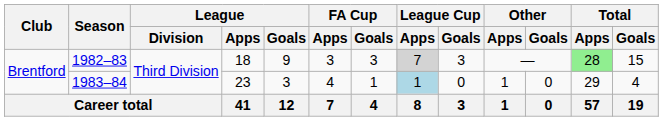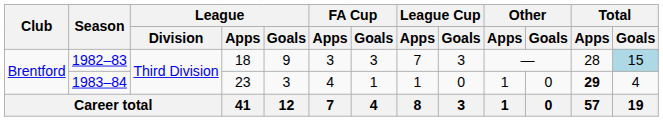(417, 60) lightgrey background -> (417, 60) no background
(592, 60) lightgreen background -> (592, 60) no background
(636, 60) no background -> (636, 60) lightblue background
(417, 82) lightblue background -> (417, 82) no background
(592, 82) normal -> (592, 82) bold
